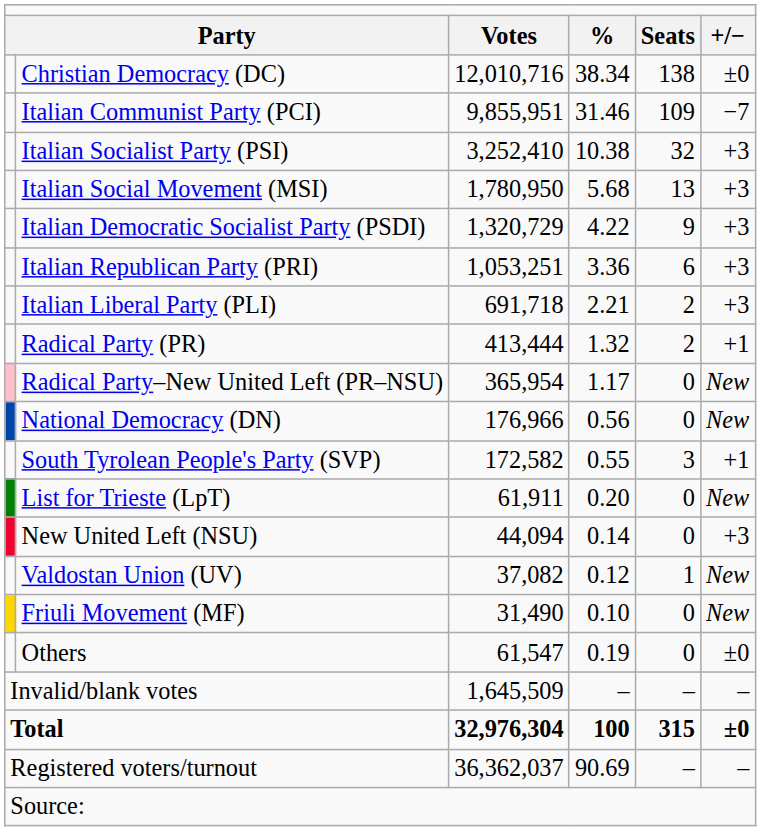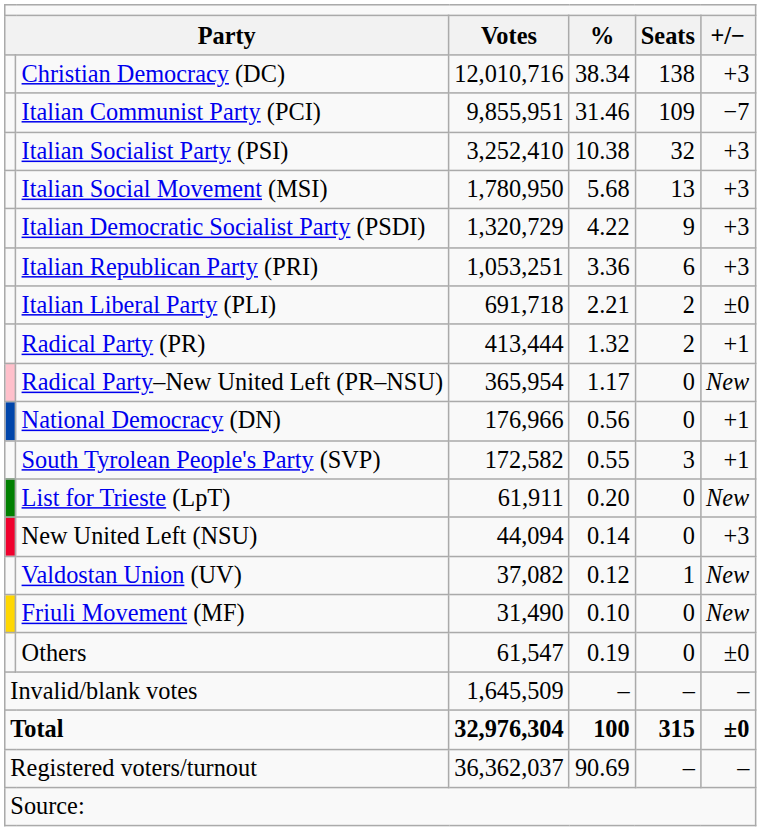(737, 73) ±0 -> (736, 73) +3
(736, 304) +3 -> (737, 304) ±0
(728, 420) New -> (736, 420) +1
